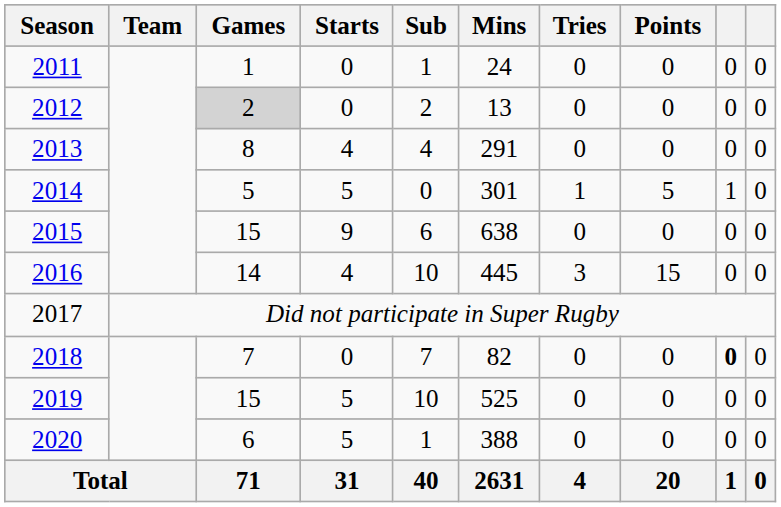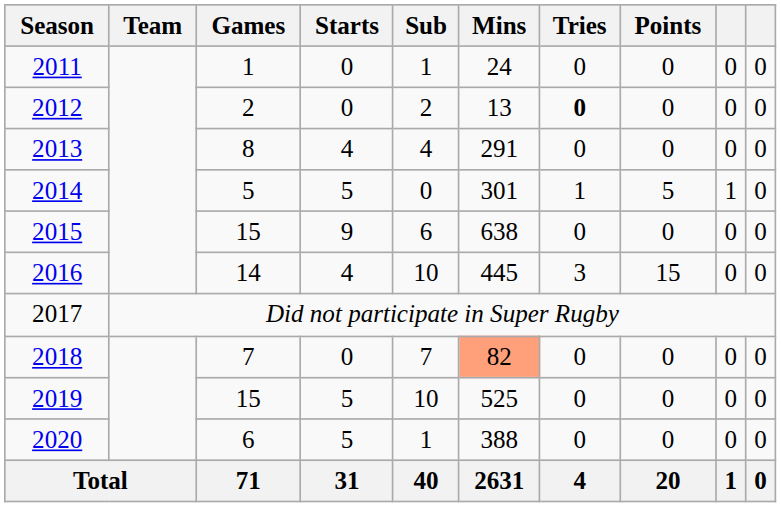(248, 108) lightgrey background -> (248, 108) no background
(580, 108) normal -> (580, 108) bold
(499, 356) no background -> (499, 356) lightsalmon background
(731, 356) bold -> (731, 356) normal
